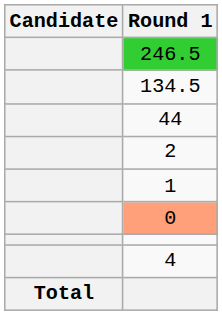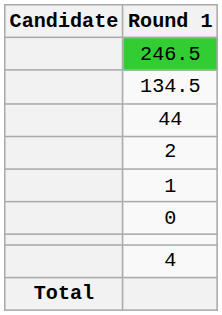(170, 218) lightsalmon background -> (170, 218) no background
